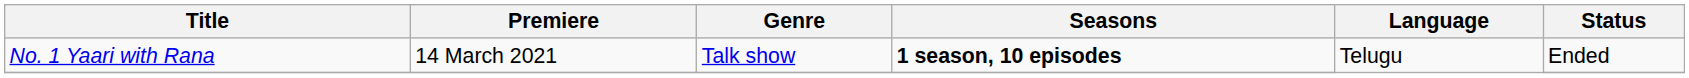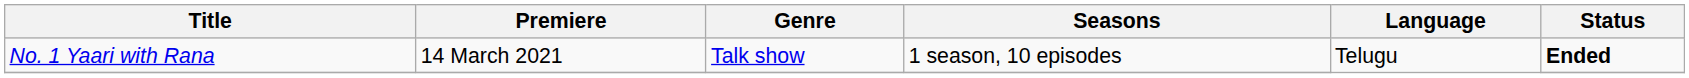(1009, 55) bold -> (1015, 55) normal
(1579, 55) normal -> (1579, 55) bold
